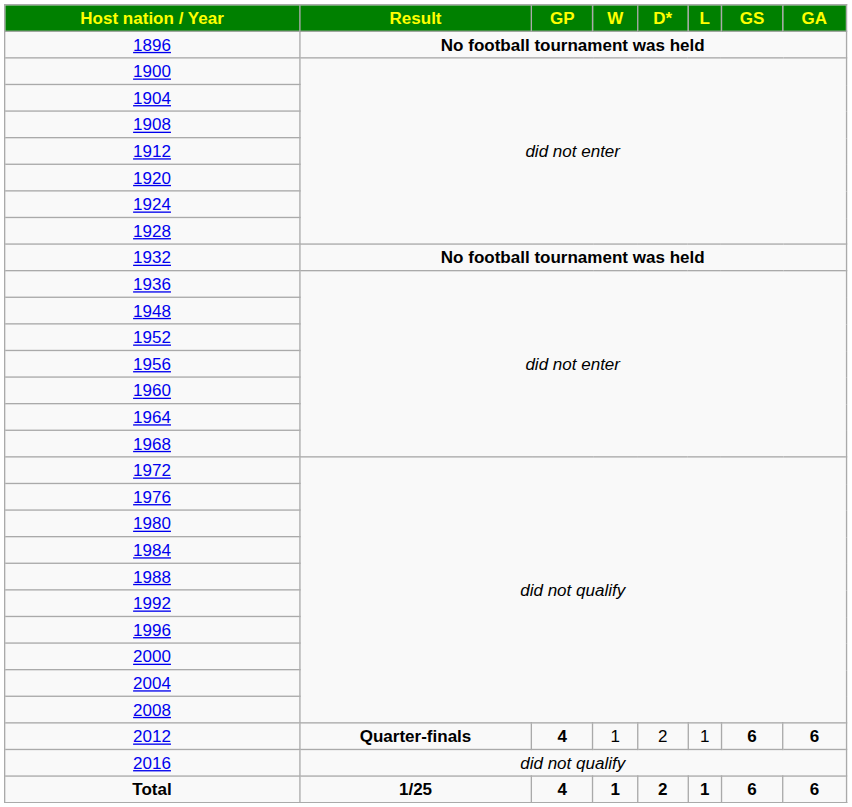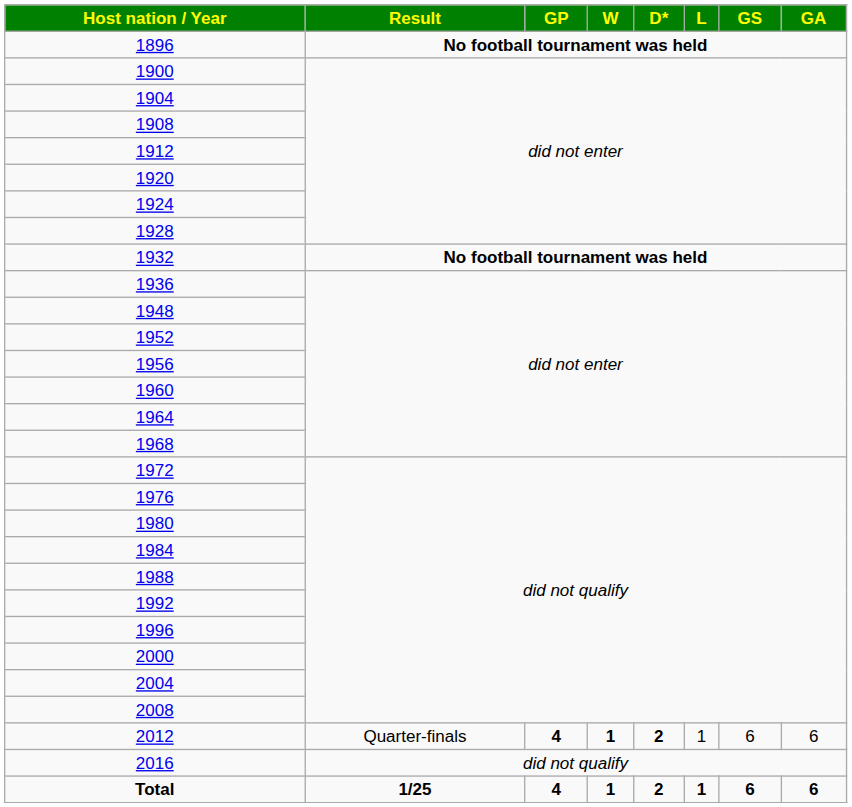(416, 736) bold -> (415, 736) normal
(615, 736) normal -> (610, 736) bold
(663, 736) normal -> (659, 736) bold
(752, 736) bold -> (750, 736) normal
(814, 736) bold -> (814, 736) normal
